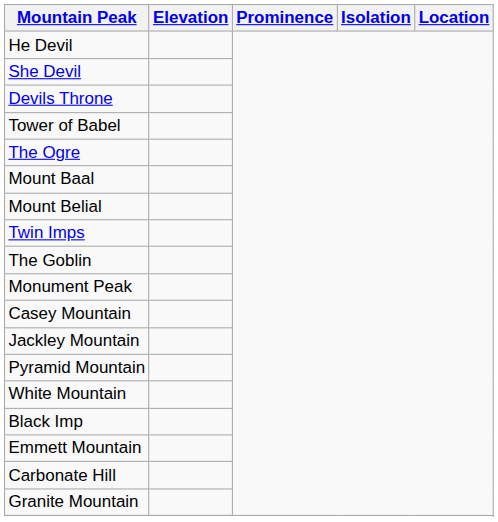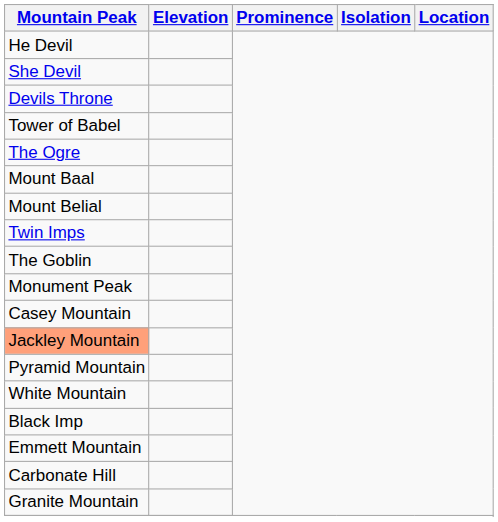(74, 340) no background -> (74, 340) lightsalmon background
